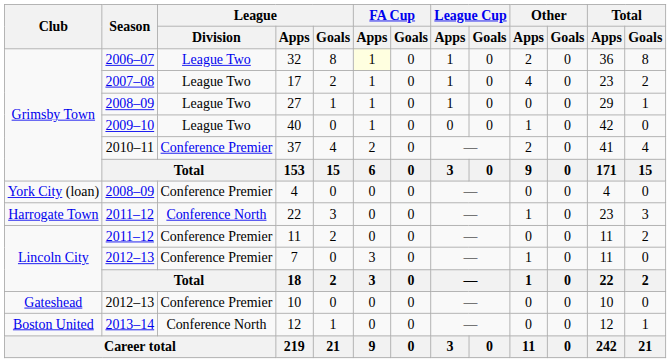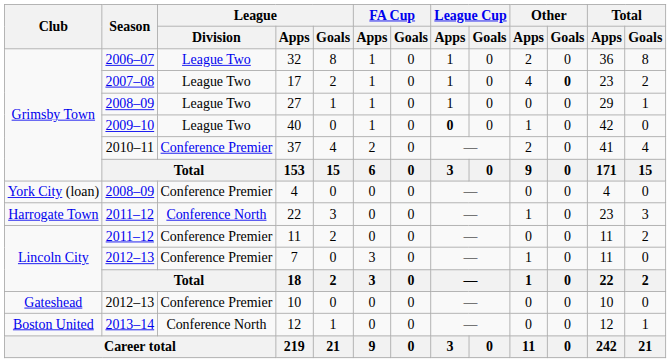(372, 59) lightyellow background -> (372, 59) no background
(567, 81) normal -> (567, 81) bold
(450, 125) normal -> (450, 125) bold
